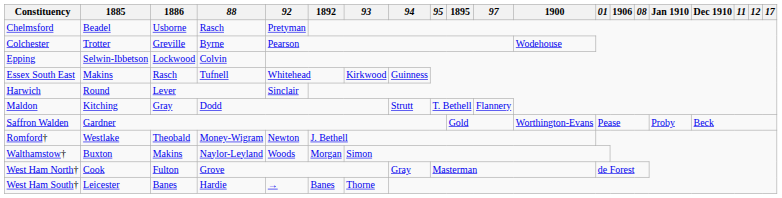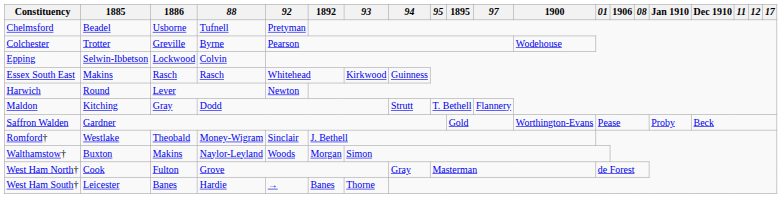(212, 28) Rasch -> (214, 28) Tufnell
(214, 75) Tufnell -> (212, 75) Rasch
(283, 91) Sinclair -> (284, 91) Newton
(284, 138) Newton -> (283, 138) Sinclair
